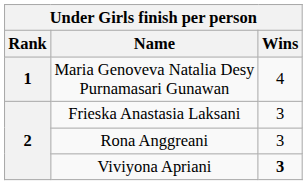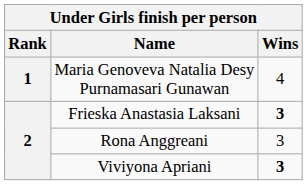(280, 114) normal -> (280, 114) bold
